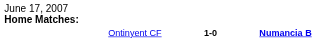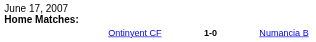(286, 33) bold -> (284, 33) normal
